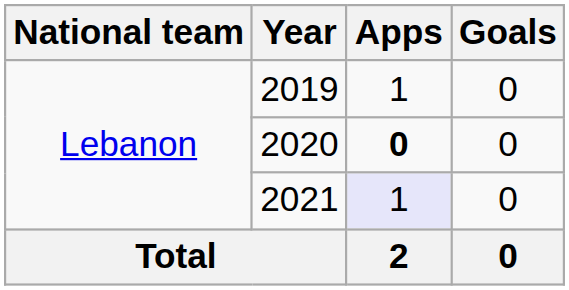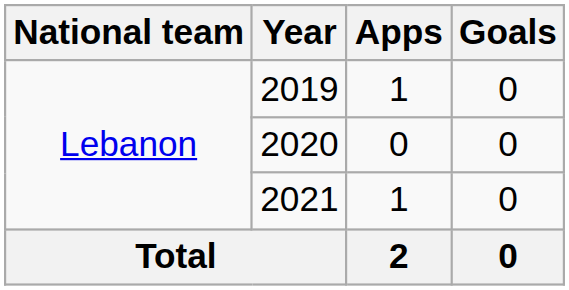(399, 144) bold -> (399, 144) normal
(399, 199) lavender background -> (399, 199) no background
